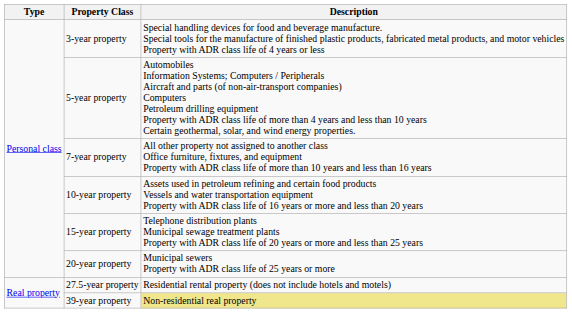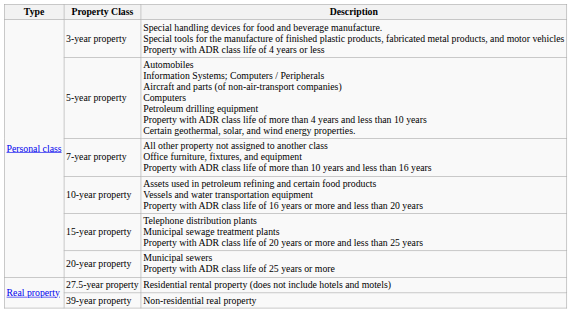(200, 300) khaki background -> (200, 300) no background
